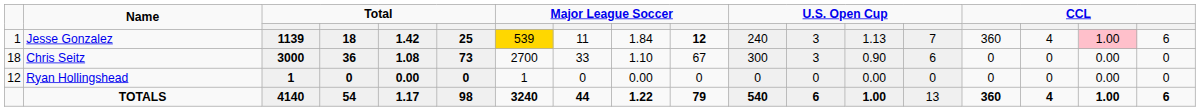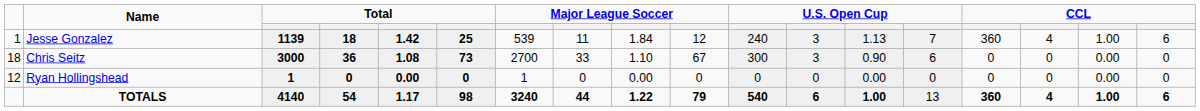(524, 39) gold background -> (524, 39) no background
(699, 39) bold -> (699, 39) normal
(1108, 39) pink background -> (1108, 39) no background
